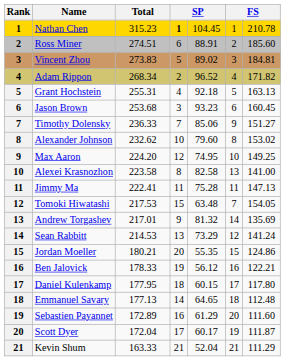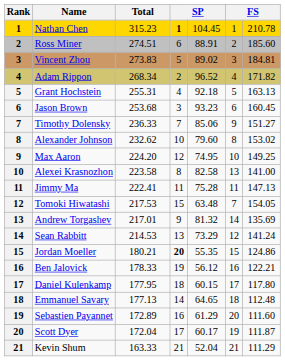(179, 252) normal -> (179, 252) bold
